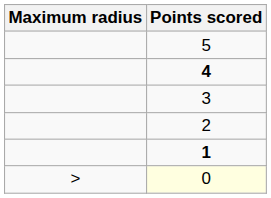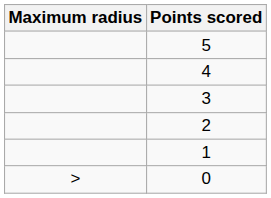(206, 72) bold -> (206, 72) normal
(206, 152) bold -> (206, 152) normal
(206, 179) lightyellow background -> (206, 179) no background
